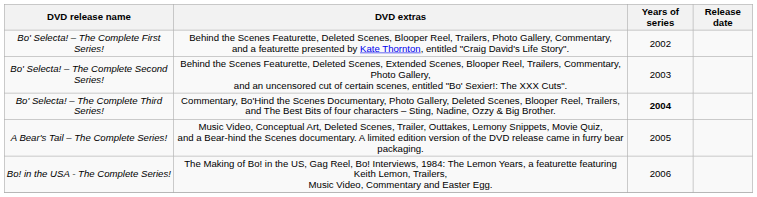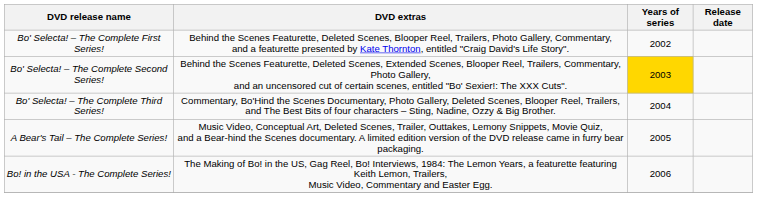(660, 74) no background -> (660, 74) gold background
(660, 106) bold -> (660, 106) normal
